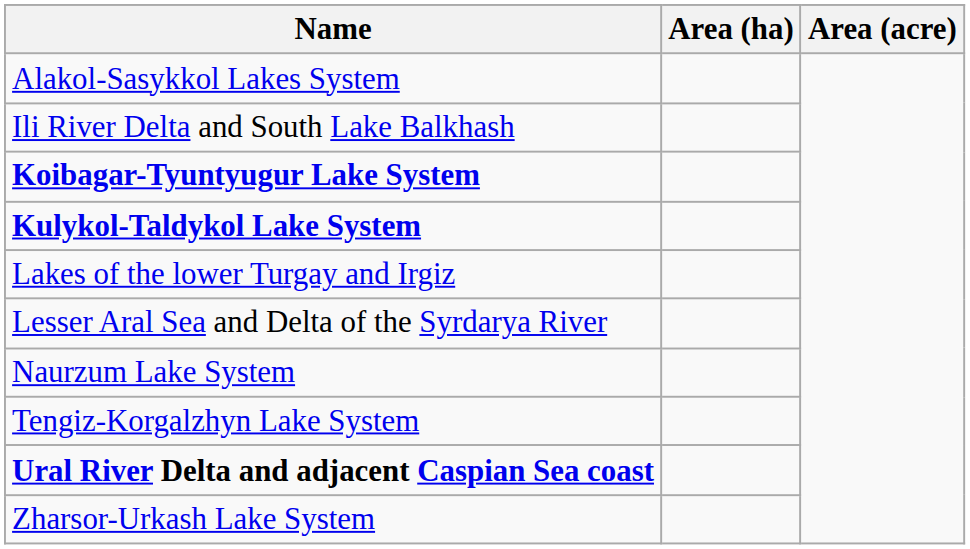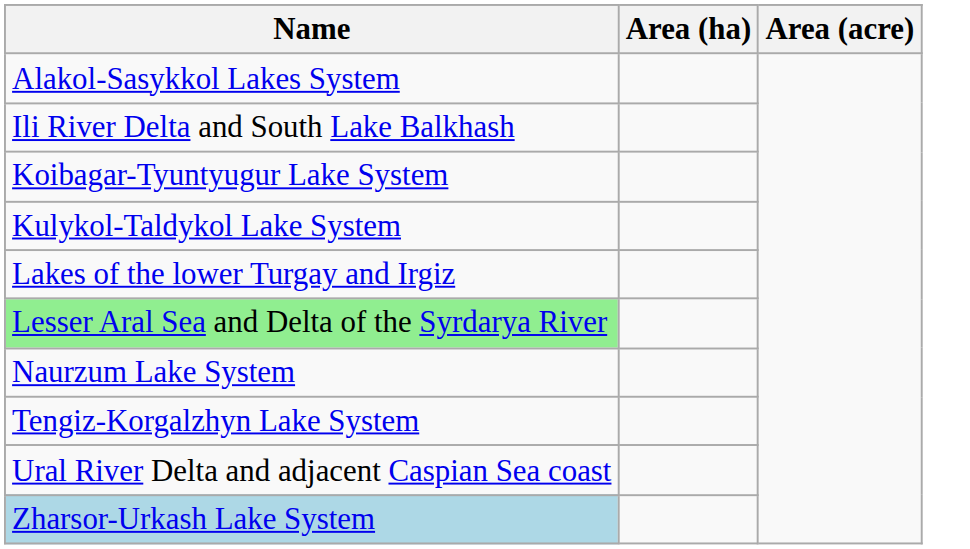(246, 175) bold -> (230, 175) normal
(217, 224) bold -> (207, 224) normal
(310, 322) no background -> (310, 322) lightgreen background
(333, 469) bold -> (312, 469) normal
(194, 518) no background -> (194, 518) lightblue background
